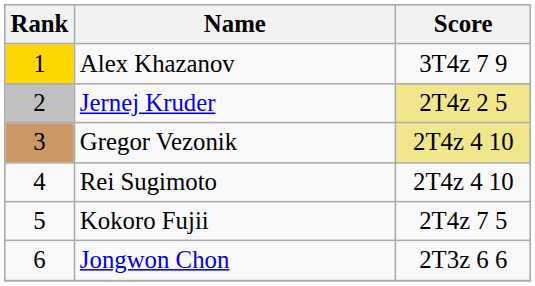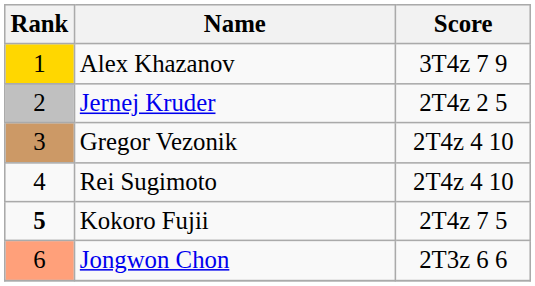(463, 102) khaki background -> (463, 102) no background
(463, 142) khaki background -> (463, 142) no background
(39, 220) normal -> (39, 220) bold
(39, 260) no background -> (39, 260) lightsalmon background
